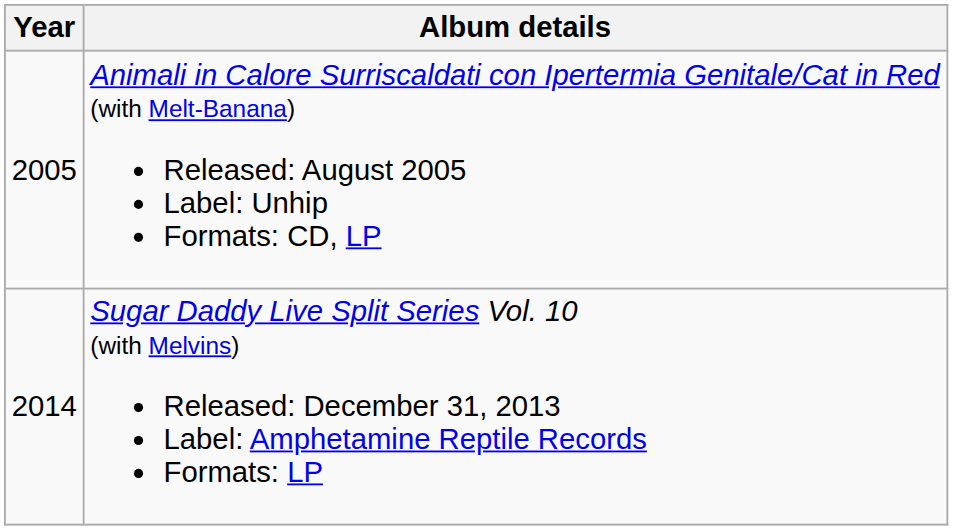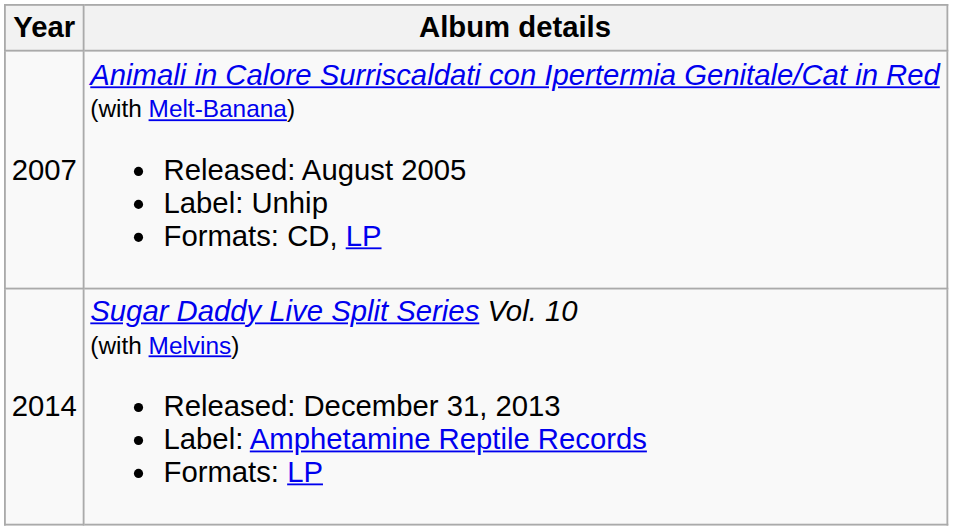(44, 169) 2005 -> (44, 169) 2007
